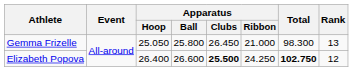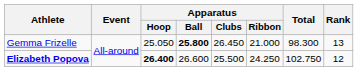(189, 43) normal -> (194, 43) bold
(45, 59) normal -> (48, 59) bold
(154, 59) normal -> (159, 59) bold
(224, 59) bold -> (229, 59) normal
(299, 59) bold -> (303, 59) normal
